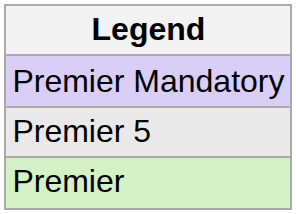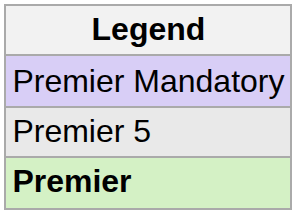(68, 182) normal -> (72, 182) bold
